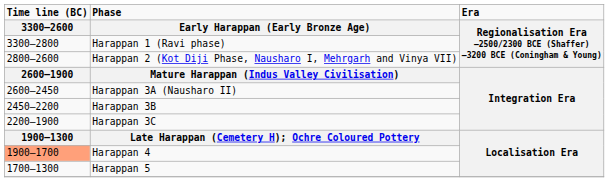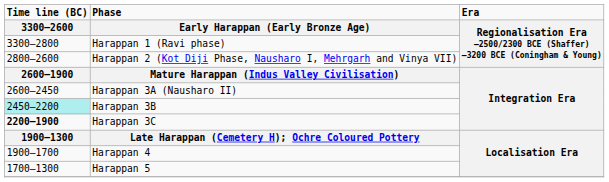(33, 106) no background -> (33, 106) paleturquoise background
(33, 122) normal -> (33, 122) bold
(33, 153) lightsalmon background -> (33, 153) no background
